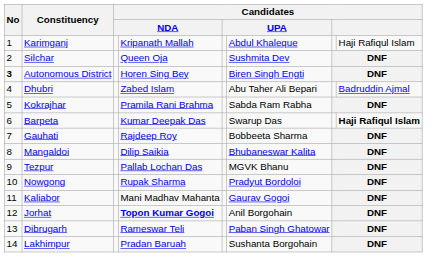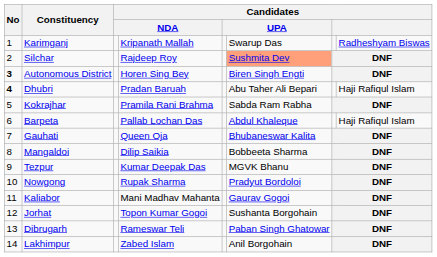(263, 43) Abdul Khaleque -> (255, 43) Swarup Das
(377, 43) Haji Rafiqul Islam -> (384, 43) Radheshyam Biswas
(144, 58) Queen Oja -> (149, 58) Rajdeep Roy
(259, 58) no background -> (259, 58) lightsalmon background
(9, 89) normal -> (9, 89) bold
(147, 89) Zabed Islam -> (153, 89) Pradan Baruah
(374, 89) Badruddin Ajmal -> (377, 89) Haji Rafiqul Islam
(163, 120) Kumar Deepak Das -> (161, 120) Pallab Lochan Das
(255, 120) Swarup Das -> (263, 120) Abdul Khaleque
(379, 120) bold -> (377, 120) normal
(149, 136) Rajdeep Roy -> (144, 136) Queen Oja
(268, 136) Bobbeeta Sharma -> (272, 136) Bhubaneswar Kalita
(272, 151) Bhubaneswar Kalita -> (268, 151) Bobbeeta Sharma
(161, 167) Pallab Lochan Das -> (163, 167) Kumar Deepak Das
(167, 213) bold -> (164, 213) normal
(260, 213) Anil Borgohain -> (273, 213) Sushanta Borgohain
(153, 244) Pradan Baruah -> (147, 244) Zabed Islam
(273, 244) Sushanta Borgohain -> (260, 244) Anil Borgohain
